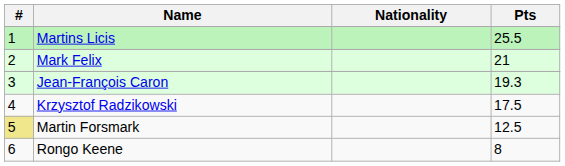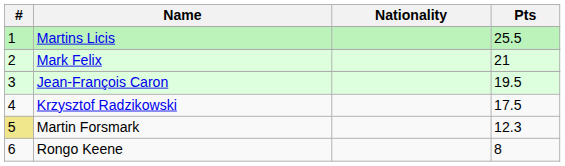(508, 82) 19.3 -> (508, 82) 19.5
(508, 127) 12.5 -> (508, 127) 12.3
